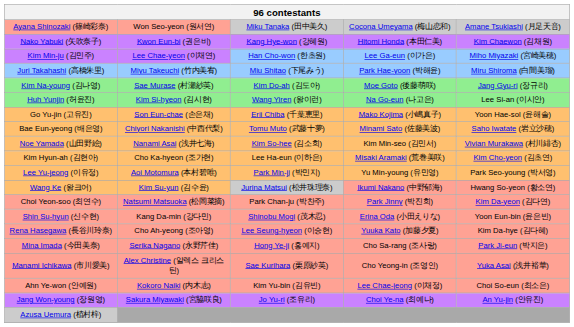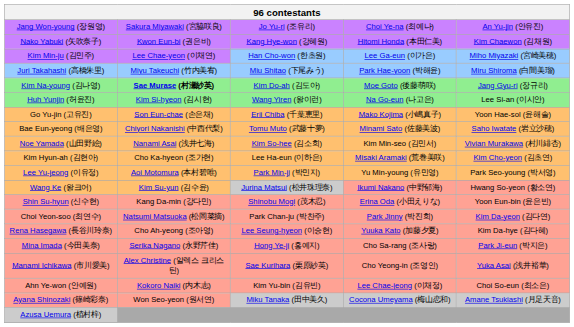rows swapped: (61, 300) <-> (61, 27)
(174, 85) normal -> (174, 85) bold
rows swapped: (61, 216) <-> (61, 202)
